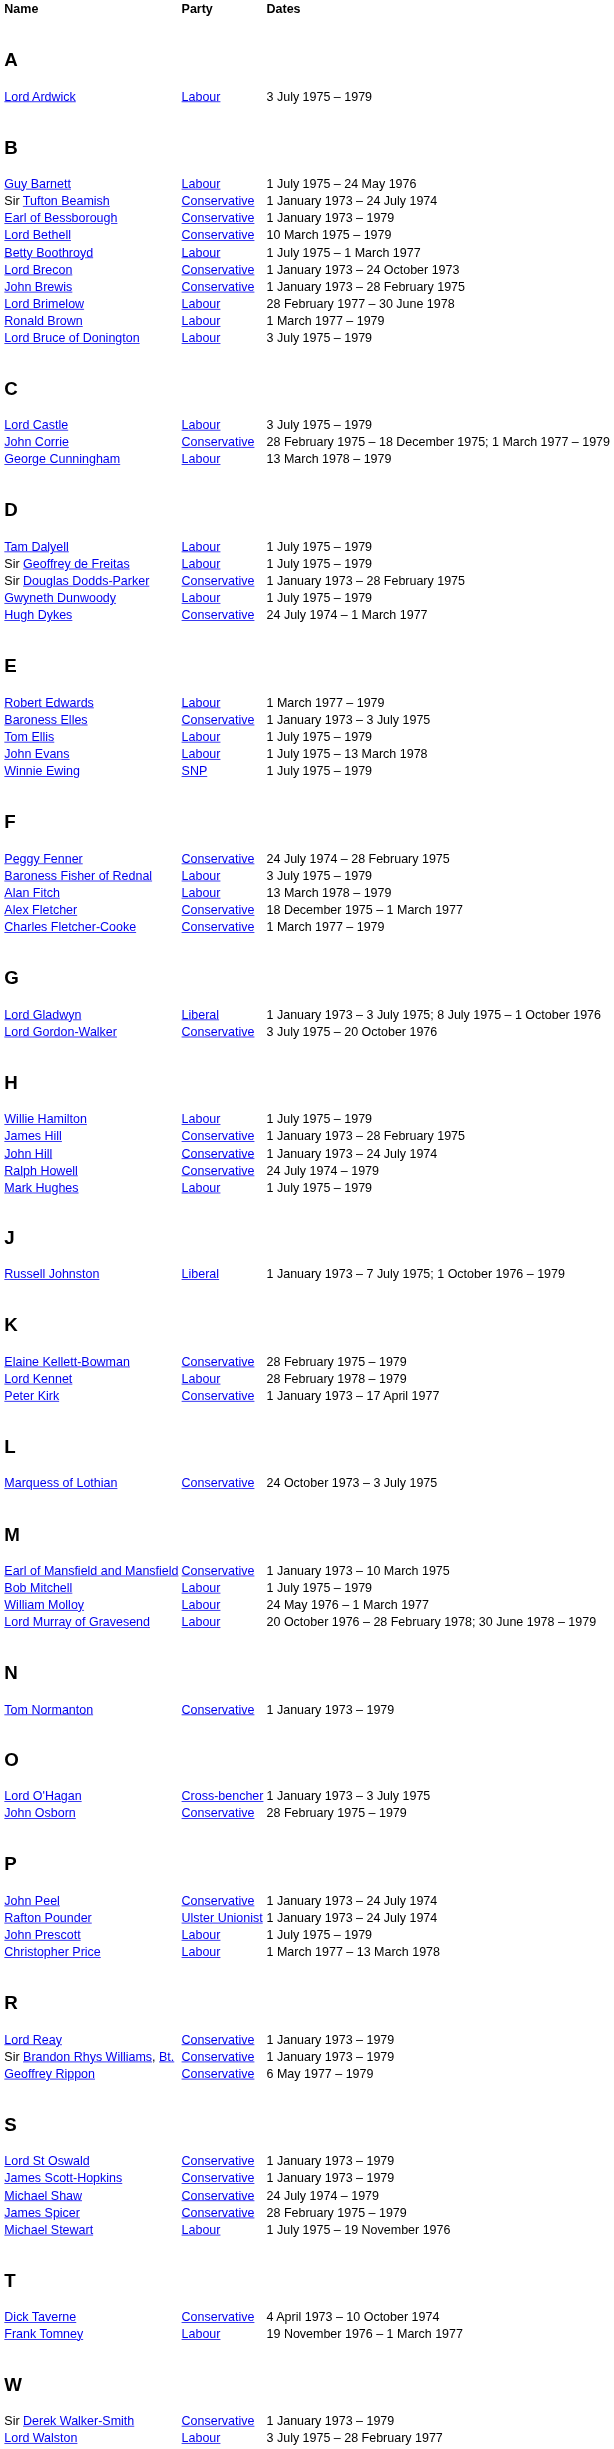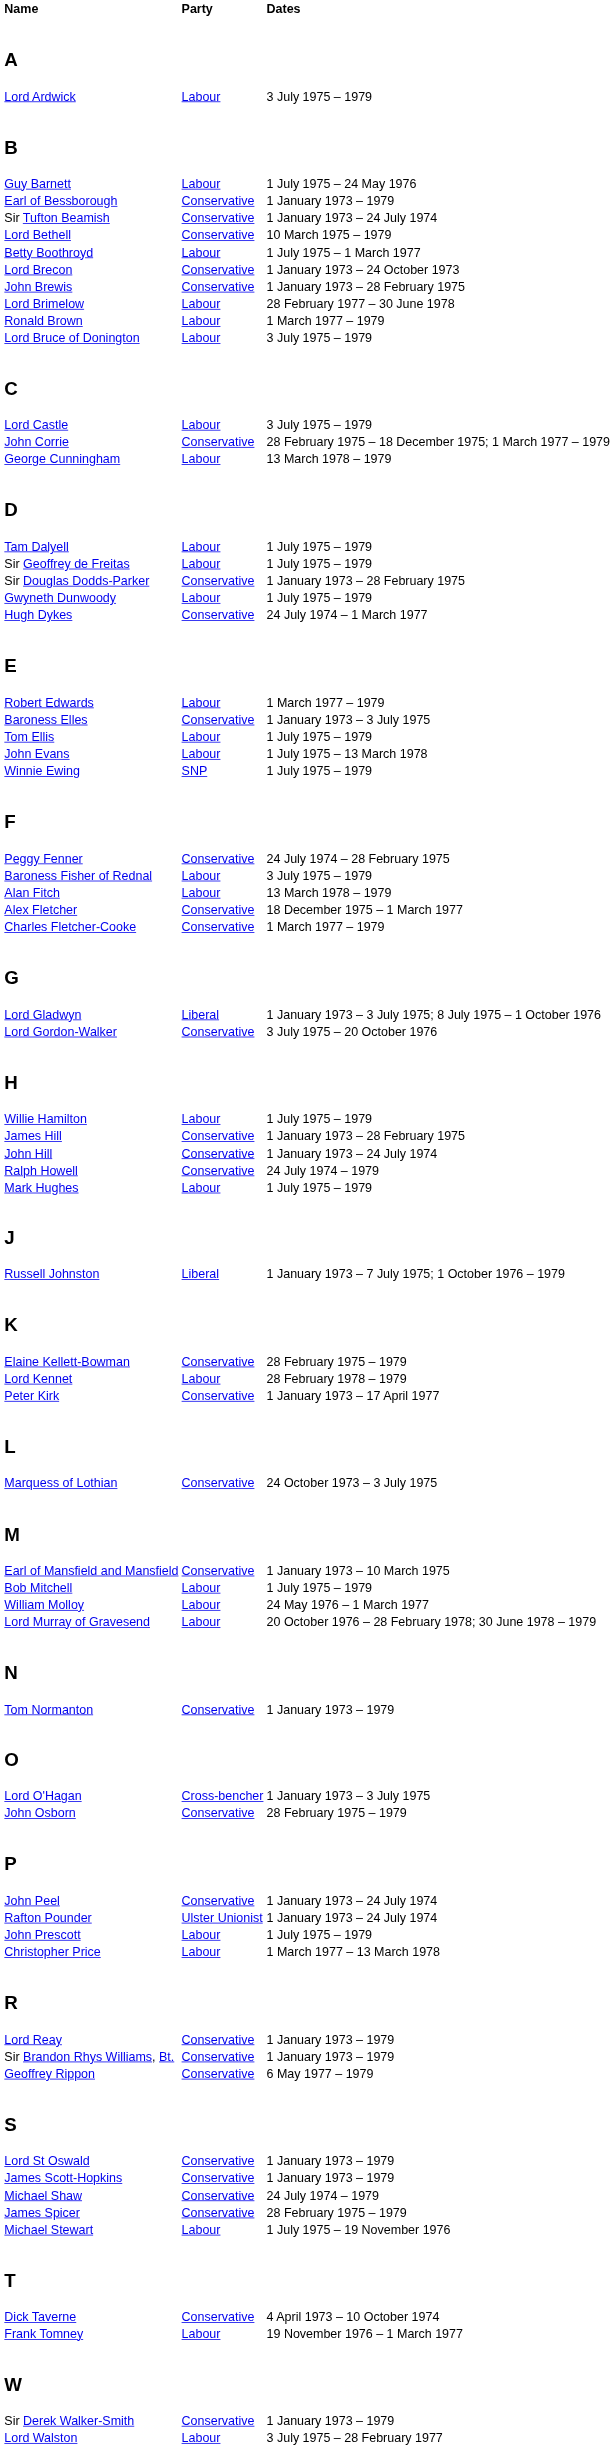rows swapped: (57, 201) <-> (61, 218)
